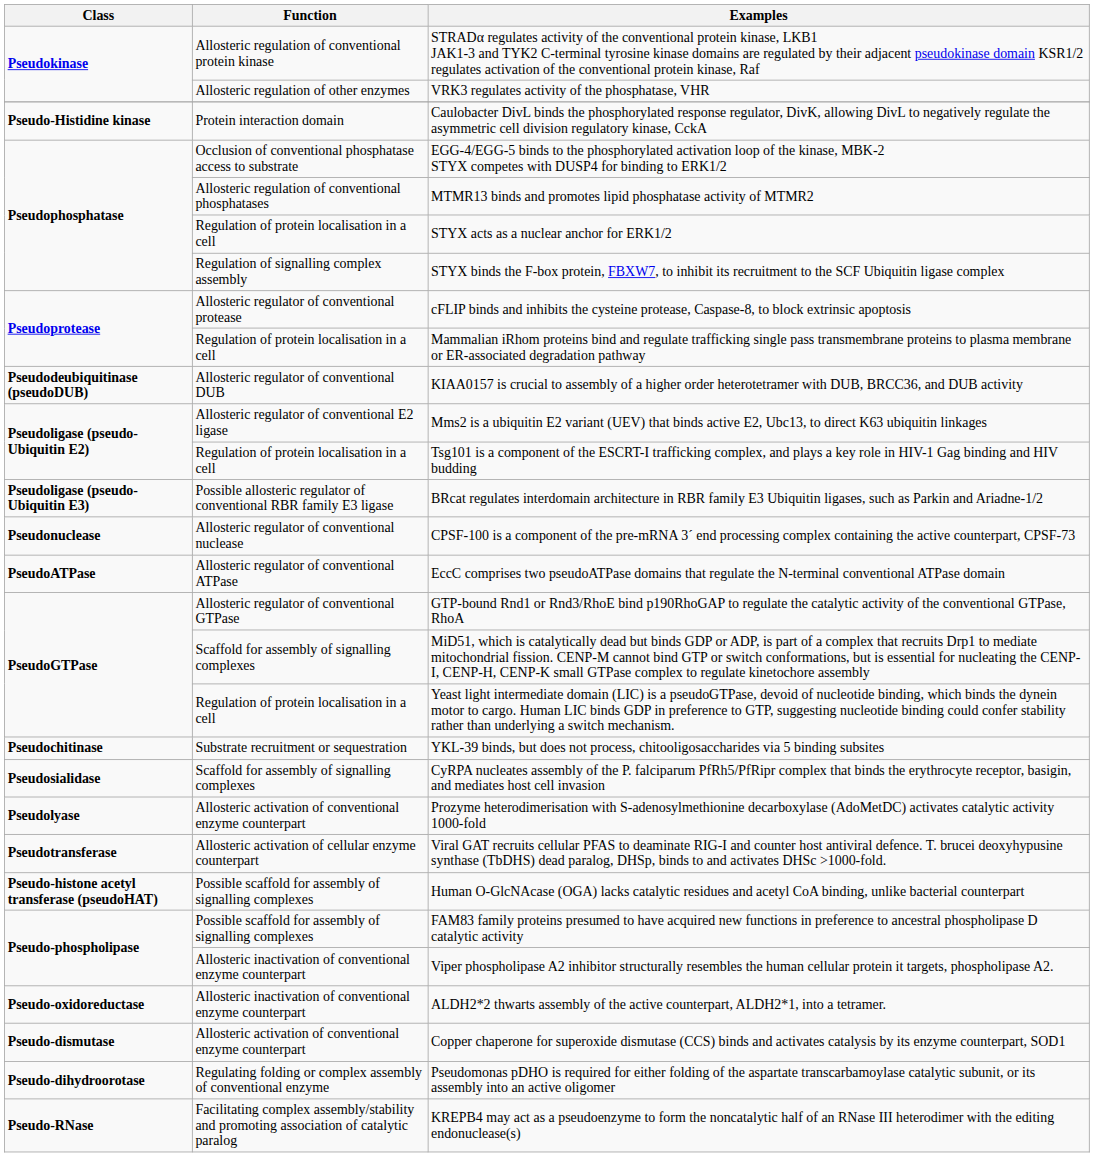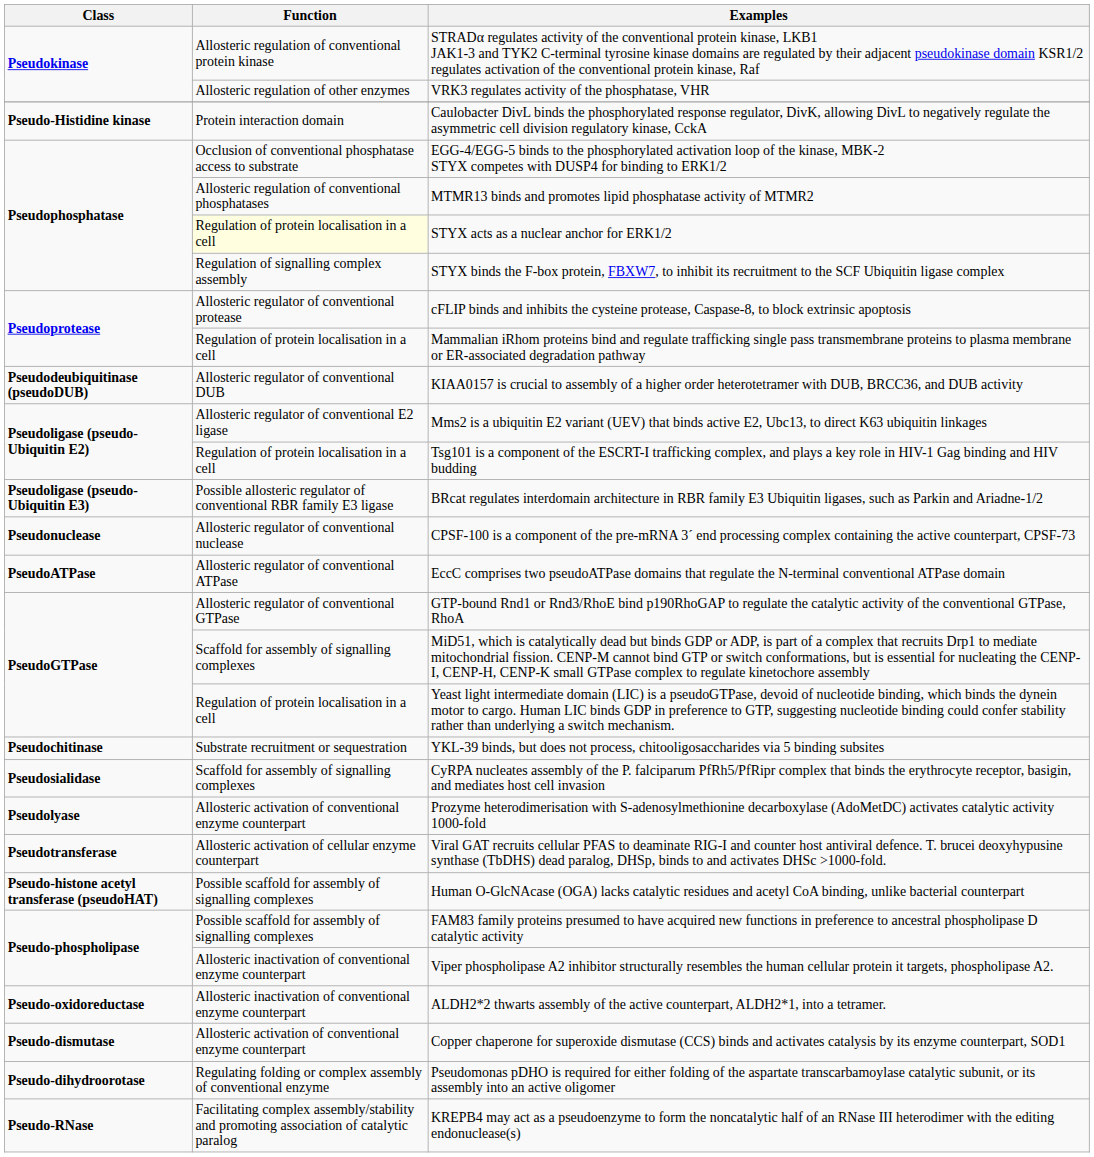(301, 234) no background -> (301, 234) lightyellow background
